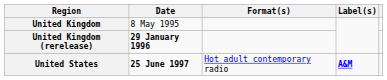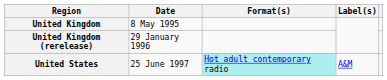(155, 42) bold -> (155, 42) normal
(160, 64) bold -> (160, 64) normal
(258, 64) no background -> (258, 64) paleturquoise background
(345, 64) bold -> (345, 64) normal
